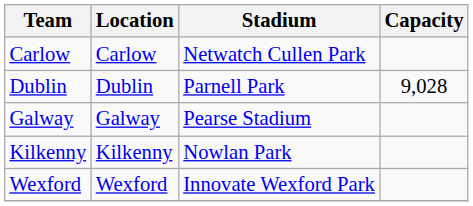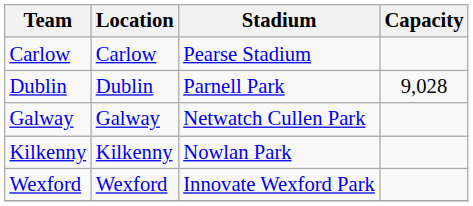(274, 53) Netwatch Cullen Park -> (247, 53) Pearse Stadium
(247, 119) Pearse Stadium -> (274, 119) Netwatch Cullen Park
